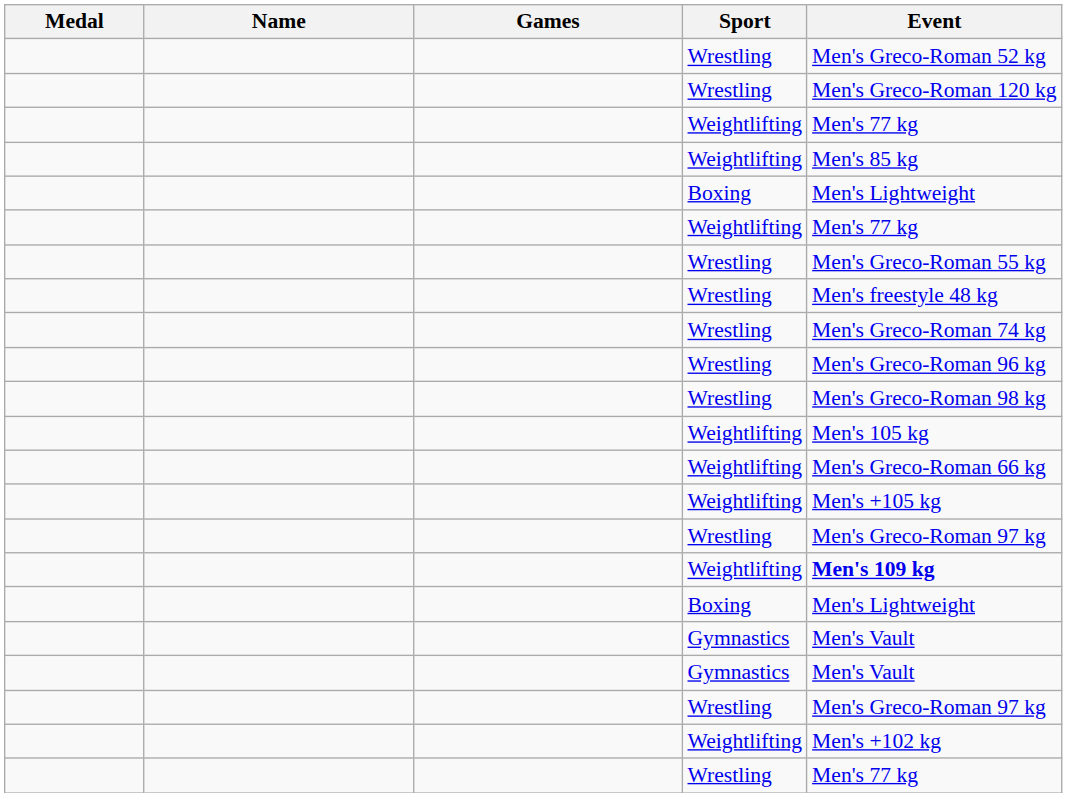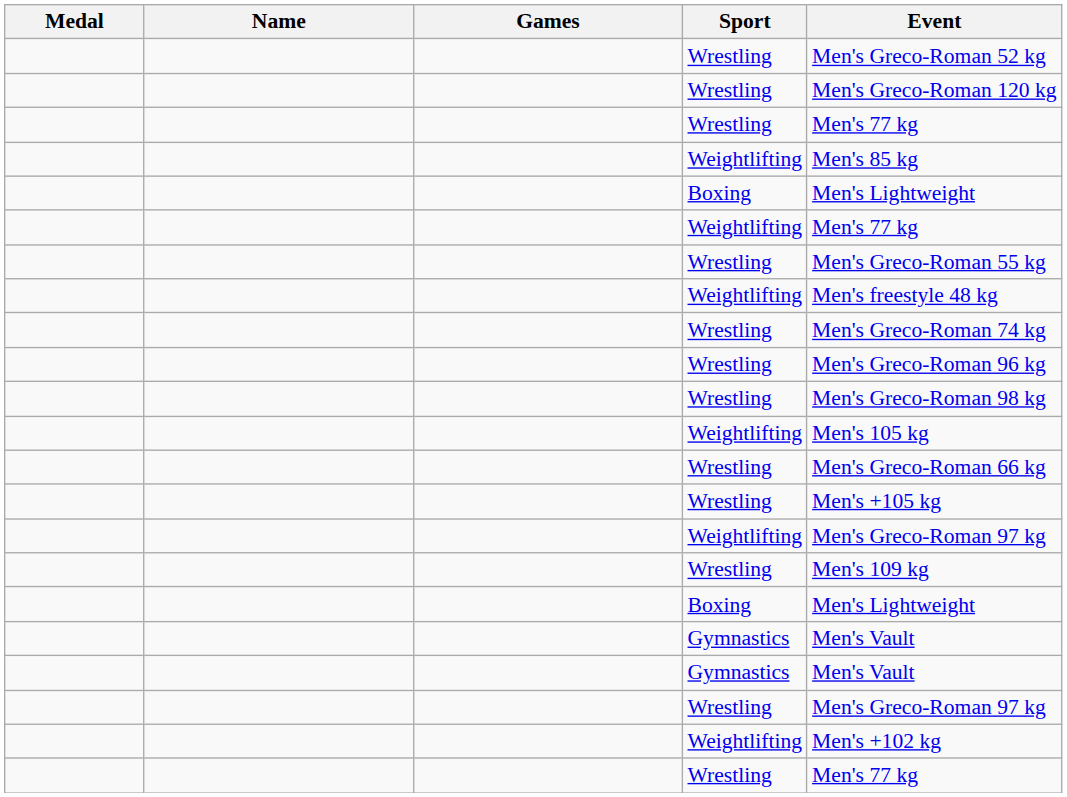(745, 124) Weightlifting -> (730, 124) Wrestling
(730, 295) Wrestling -> (745, 295) Weightlifting
(745, 466) Weightlifting -> (730, 466) Wrestling
(745, 501) Weightlifting -> (730, 501) Wrestling
(730, 535) Wrestling -> (745, 535) Weightlifting
(745, 569) Weightlifting -> (730, 569) Wrestling
(873, 569) bold -> (870, 569) normal
